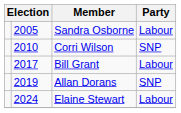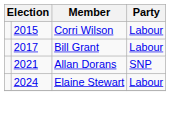- row: (94, 30)
(26, 47) 2010 -> (26, 30) 2015
(150, 47) SNP -> (146, 30) Labour
(26, 82) 2019 -> (26, 64) 2021
